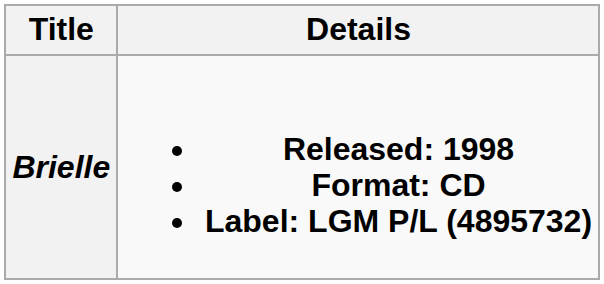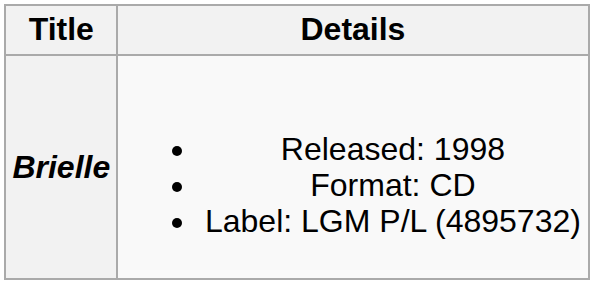(359, 185) bold -> (353, 185) normal
